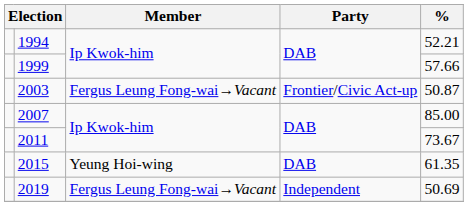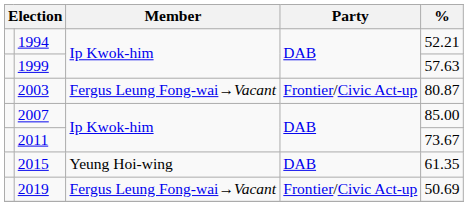(442, 66) 57.66 -> (442, 66) 57.63
(442, 90) 50.87 -> (442, 90) 80.87
(322, 189) Independent -> (350, 189) Frontier/Civic Act-up
